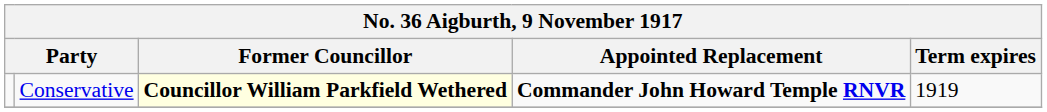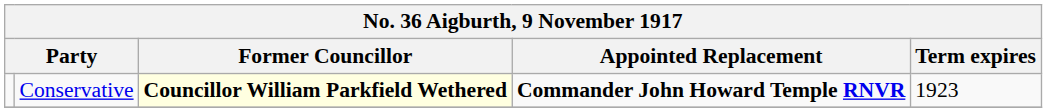(937, 90) 1919 -> (937, 90) 1923
